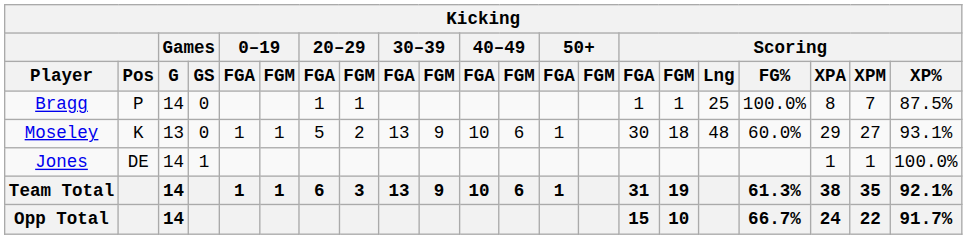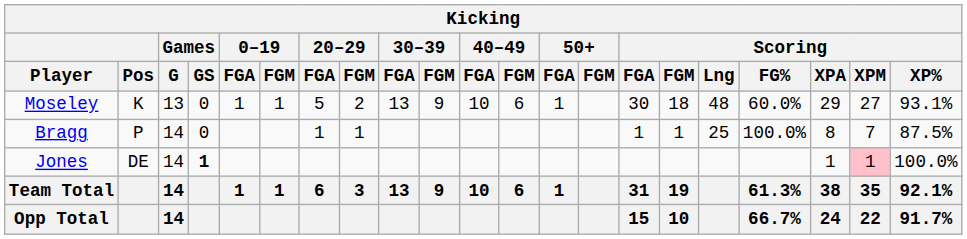rows swapped: (62, 133) <-> (62, 105)
(204, 162) normal -> (204, 162) bold
(870, 162) no background -> (870, 162) pink background
